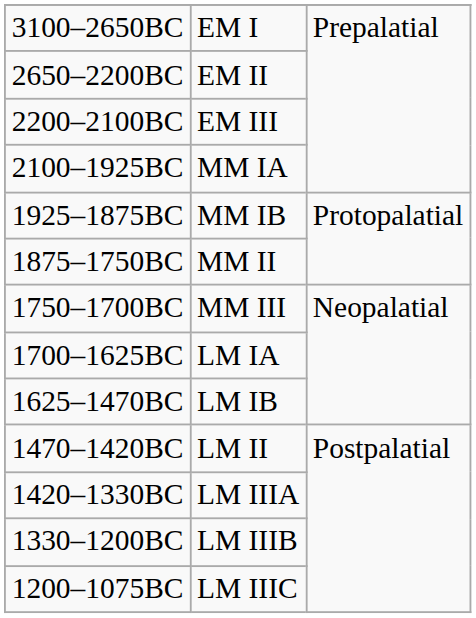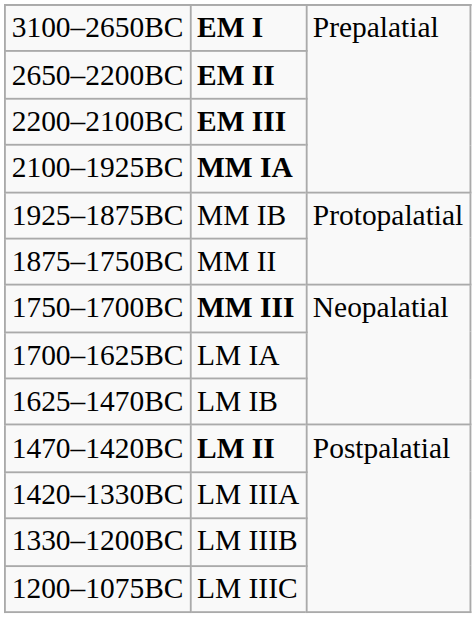(228, 27) normal -> (230, 27) bold
(233, 74) normal -> (236, 74) bold
(237, 121) normal -> (242, 121) bold
(242, 167) normal -> (245, 167) bold
(242, 307) normal -> (246, 307) bold
(233, 448) normal -> (236, 448) bold
